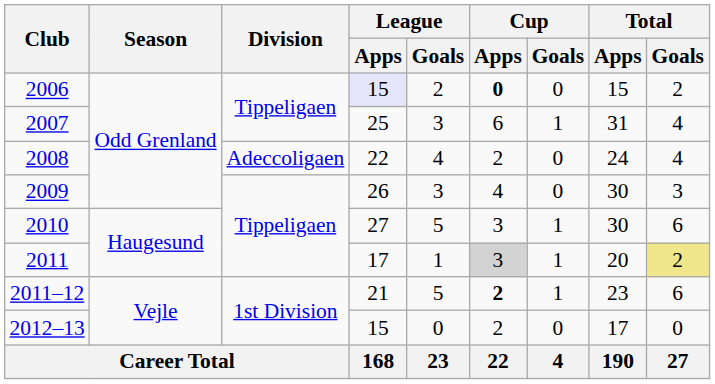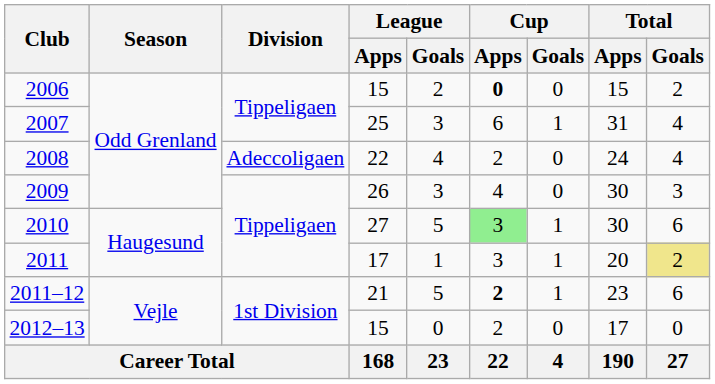(378, 89) lavender background -> (378, 89) no background
(498, 225) no background -> (498, 225) lightgreen background
(498, 259) lightgrey background -> (498, 259) no background
